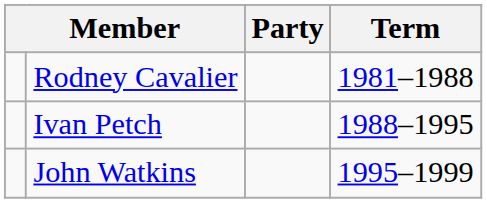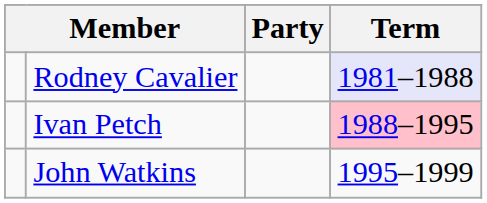(406, 76) no background -> (406, 76) lavender background
(406, 124) no background -> (406, 124) pink background
